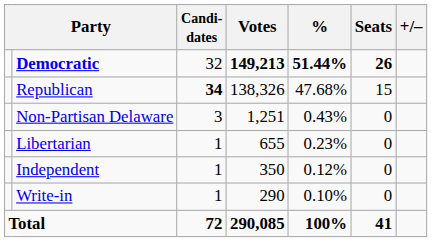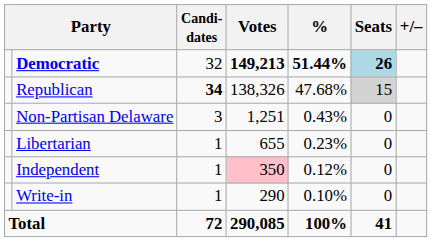(384, 63) no background -> (384, 63) lightblue background
(384, 90) no background -> (384, 90) lightgrey background
(272, 169) no background -> (272, 169) pink background
